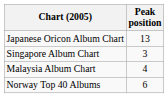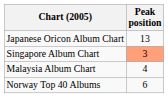(145, 54) no background -> (145, 54) lightsalmon background
